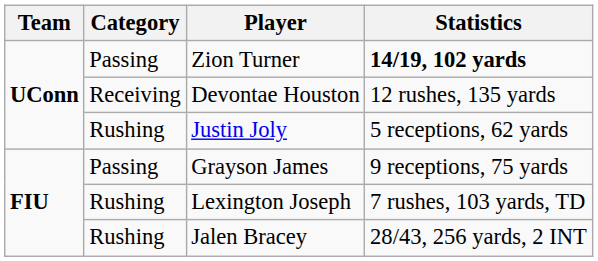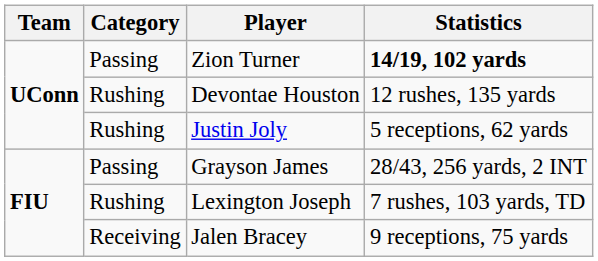(135, 94) Receiving -> (127, 94) Rushing
(469, 166) 9 receptions, 75 yards -> (478, 166) 28/43, 256 yards, 2 INT
(127, 237) Rushing -> (135, 237) Receiving
(478, 237) 28/43, 256 yards, 2 INT -> (469, 237) 9 receptions, 75 yards
